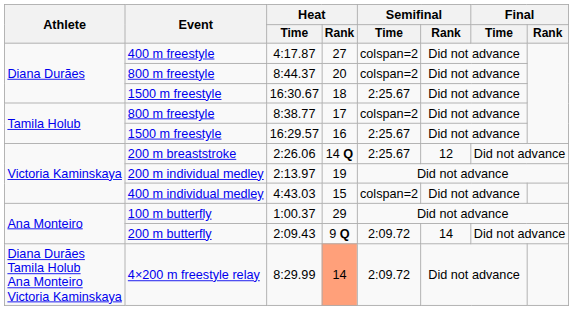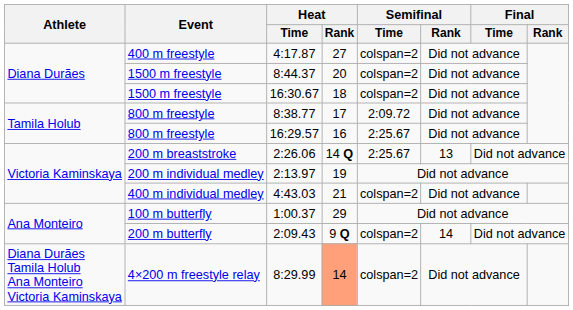(171, 74) 800 m freestyle -> (175, 74) 1500 m freestyle
(389, 94) 2:25.67 -> (389, 94) colspan=2
(389, 114) colspan=2 -> (389, 114) 2:09.72
(175, 134) 1500 m freestyle -> (171, 134) 800 m freestyle
(446, 154) 12 -> (446, 154) 13
(339, 194) 15 -> (339, 194) 21
(389, 234) 2:09.72 -> (389, 234) colspan=2
(389, 275) 2:09.72 -> (389, 275) colspan=2
